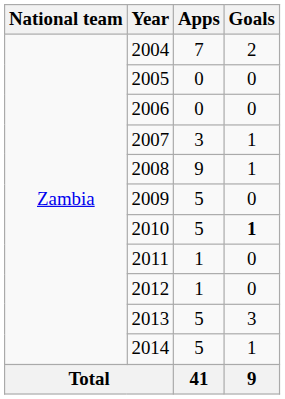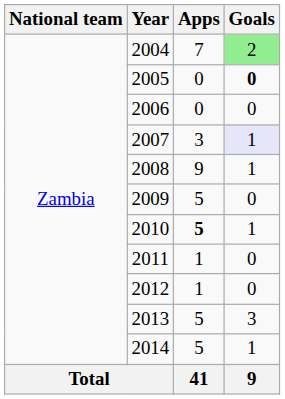(252, 49) no background -> (252, 49) lightgreen background
(252, 79) normal -> (252, 79) bold
(252, 139) no background -> (252, 139) lavender background
(199, 229) normal -> (199, 229) bold
(252, 229) bold -> (252, 229) normal
